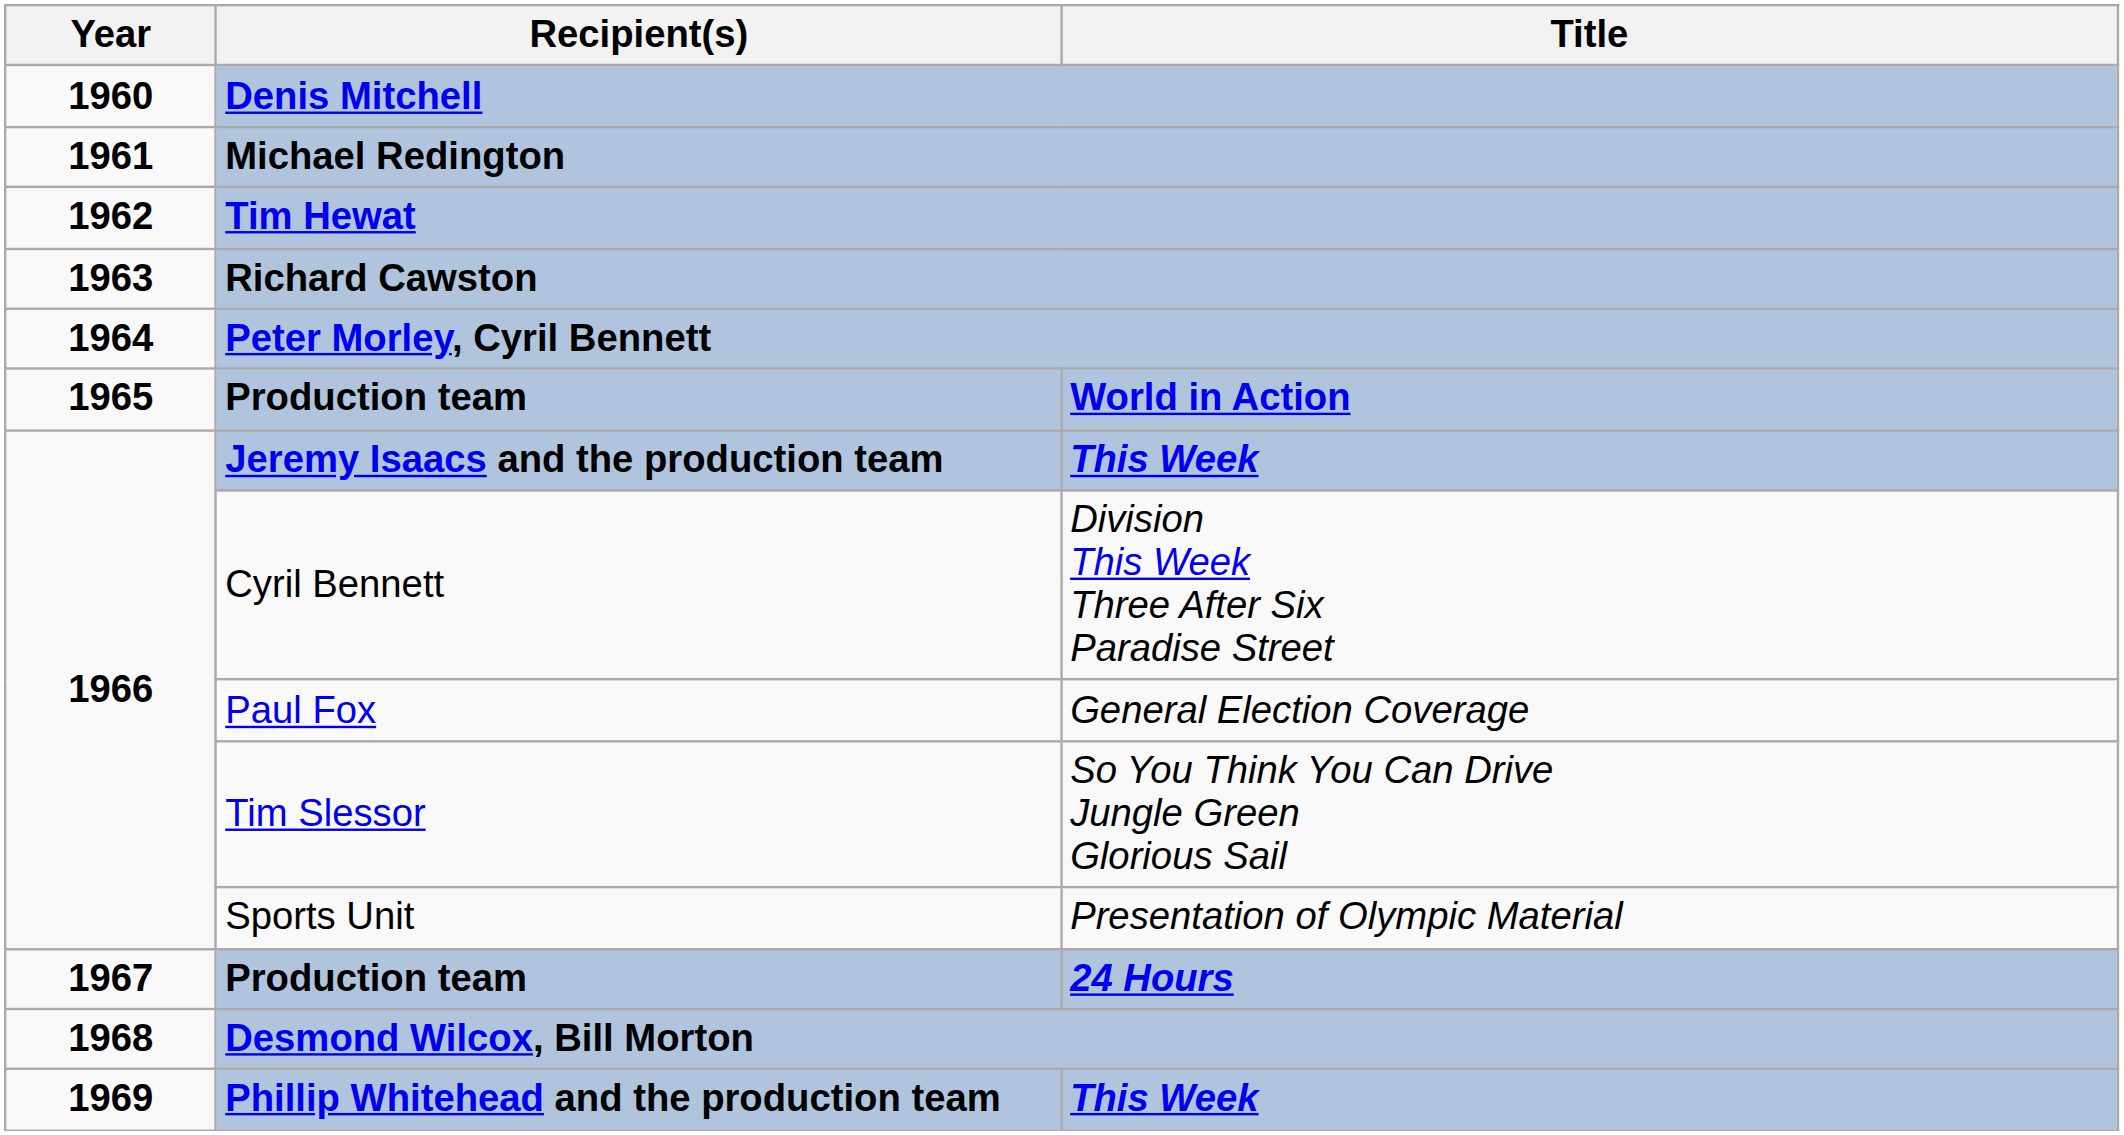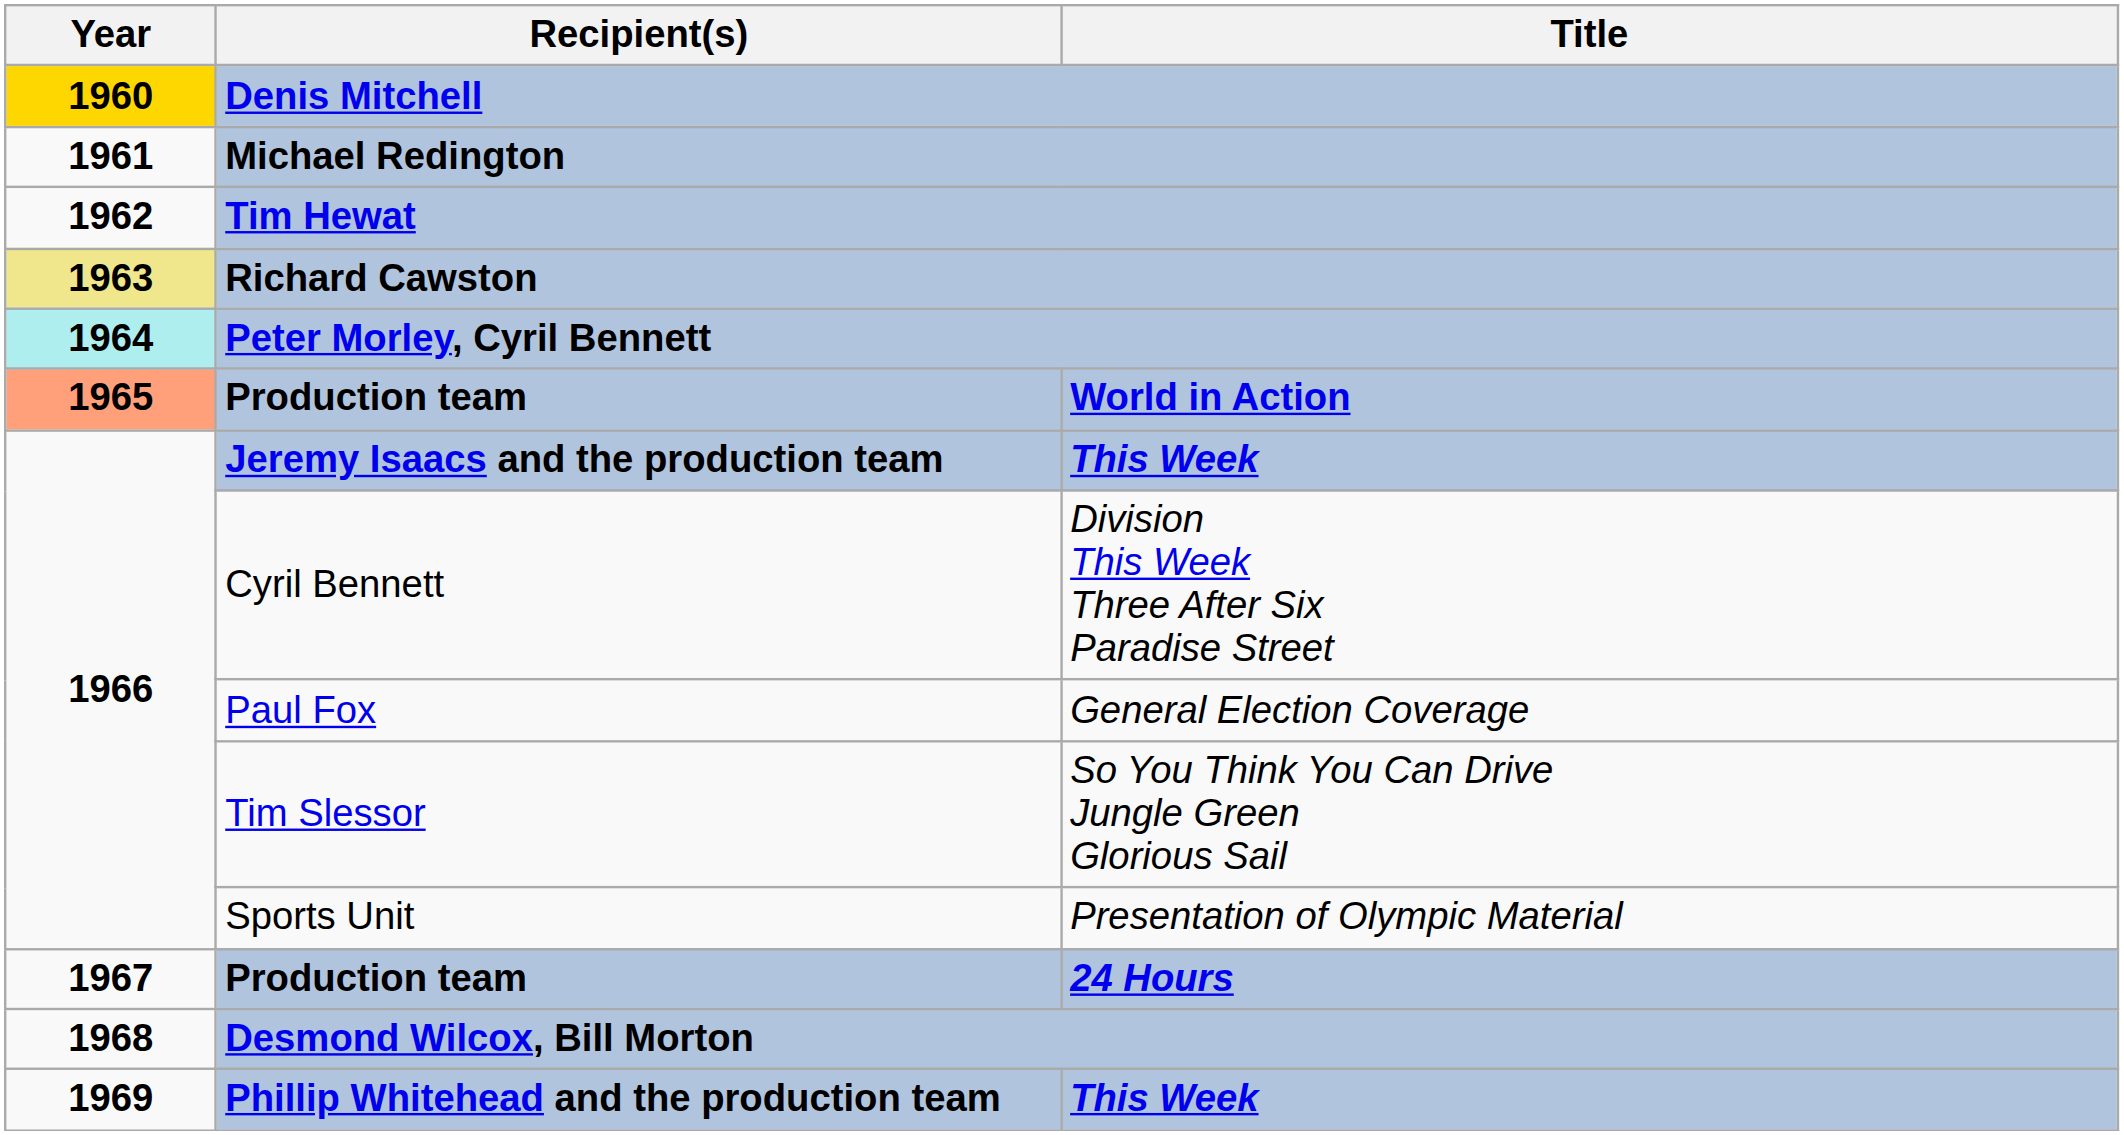(111, 95) no background -> (111, 95) gold background
(111, 277) no background -> (111, 277) khaki background
(111, 338) no background -> (111, 338) paleturquoise background
(111, 398) no background -> (111, 398) lightsalmon background
